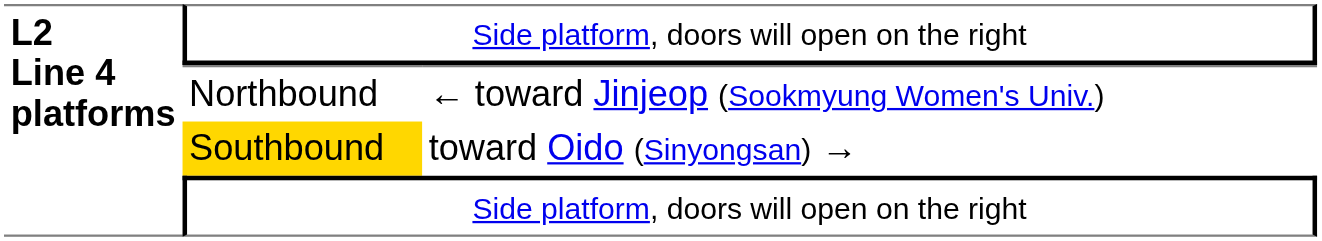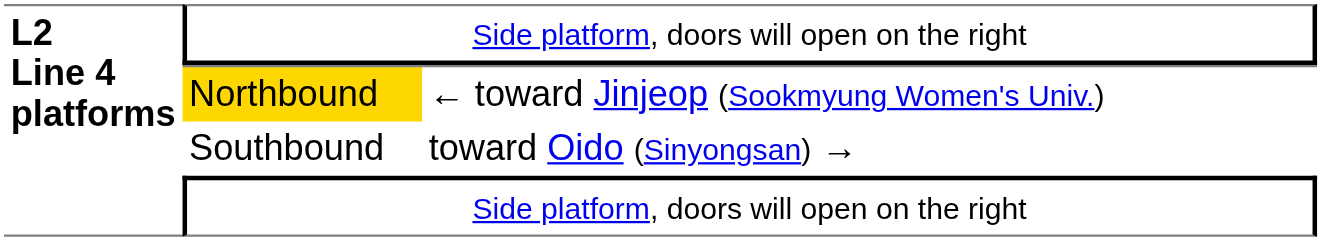(284, 93) no background -> (284, 93) gold background
(287, 148) gold background -> (287, 148) no background
